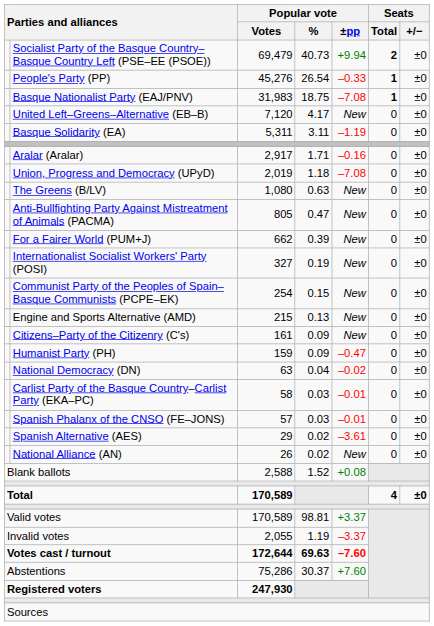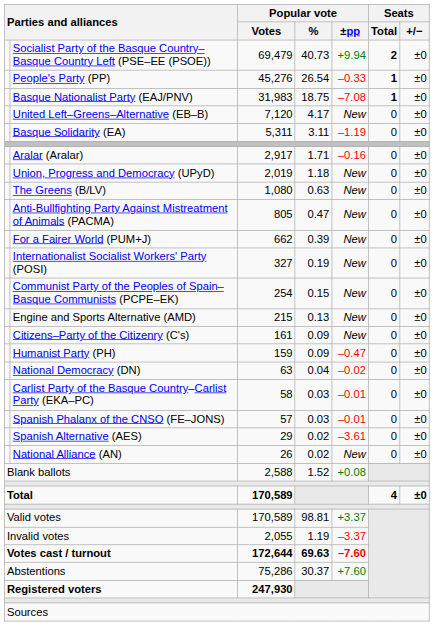(352, 173) –7.08 -> (355, 173) New
